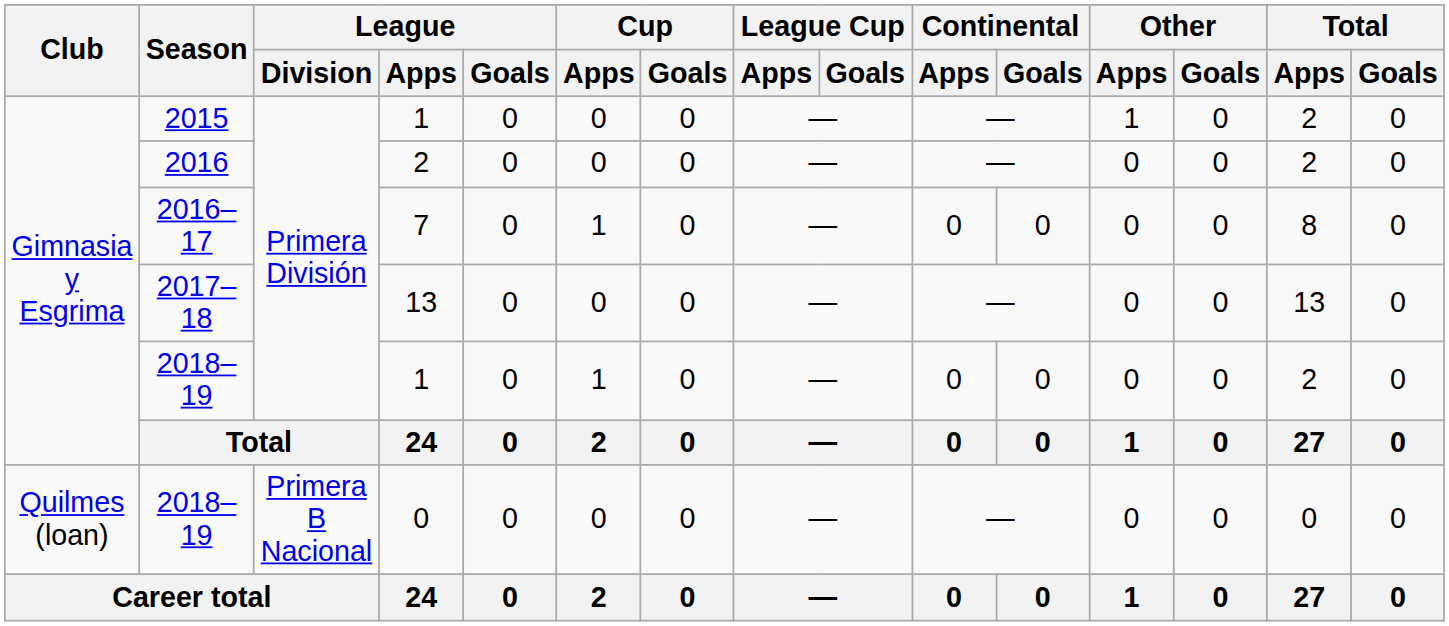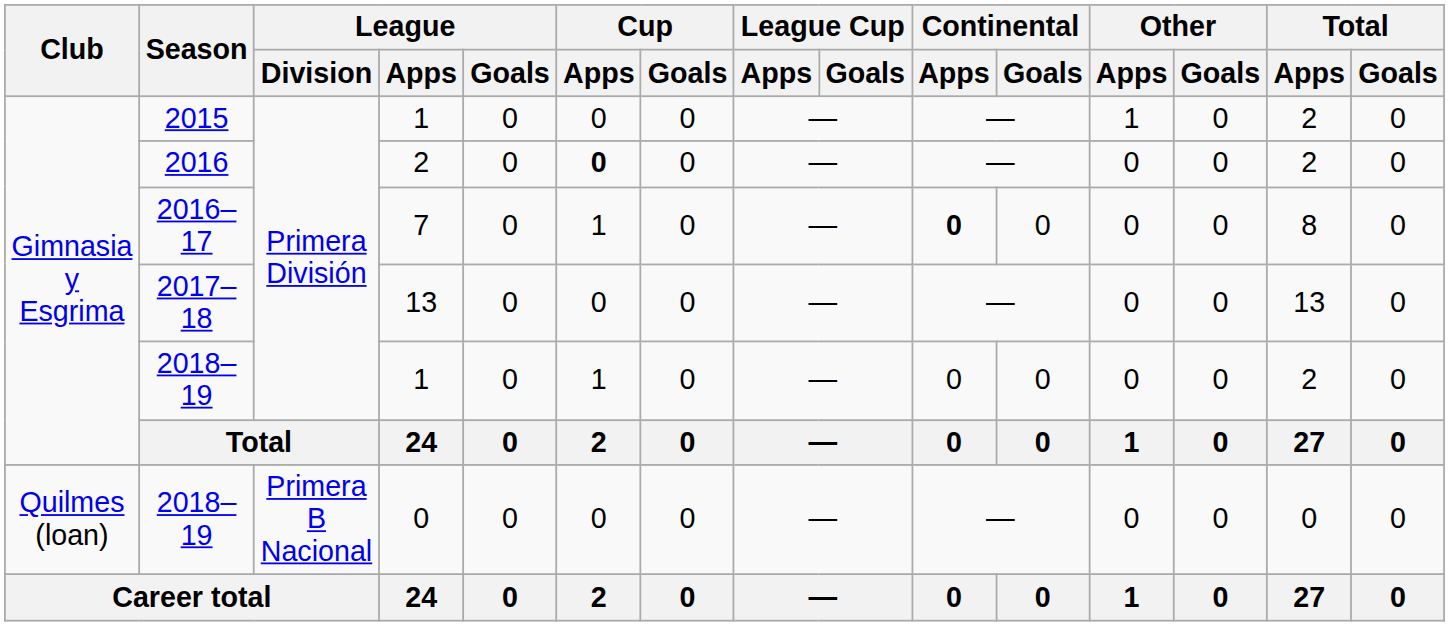(599, 163) normal -> (599, 163) bold
(954, 225) normal -> (954, 225) bold
